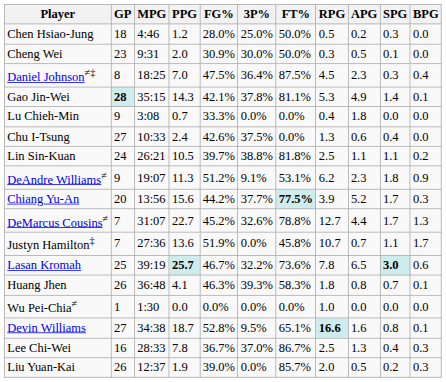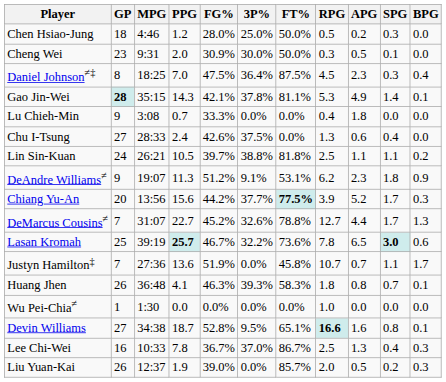(151, 136) 10:33 -> (151, 136) 28:33
rows swapped: (51, 243) <-> (44, 265)
(151, 347) 28:33 -> (151, 347) 10:33
